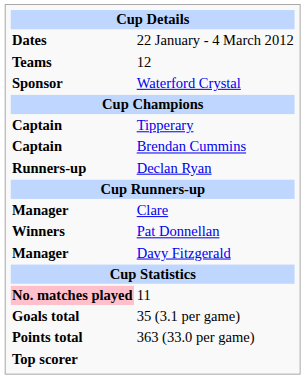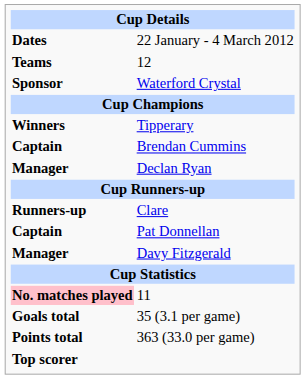(37, 125) Captain -> (38, 125) Winners
(49, 167) Runners-up -> (40, 167) Manager
(40, 210) Manager -> (49, 210) Runners-up
(38, 231) Winners -> (37, 231) Captain
